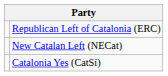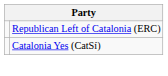- row: (67, 45)
